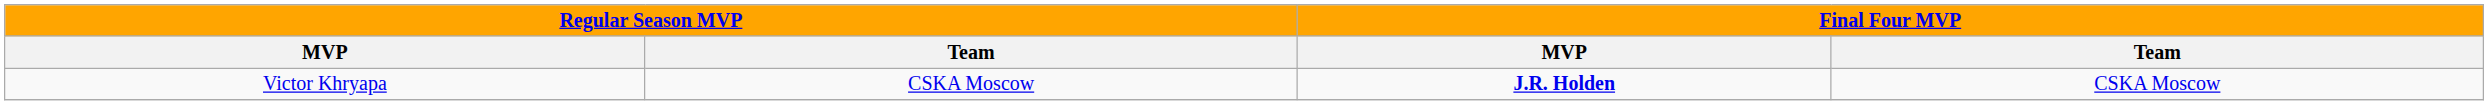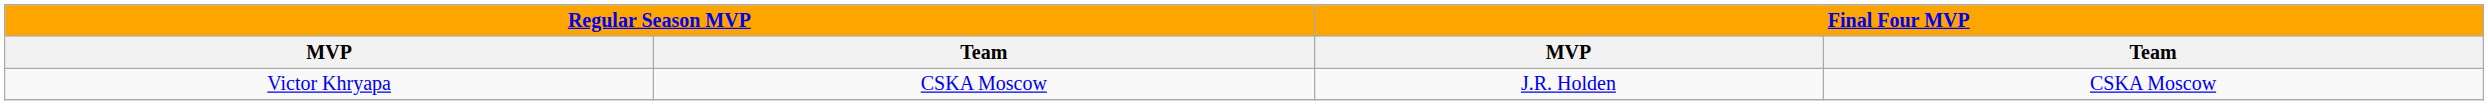(1564, 83) bold -> (1568, 83) normal
